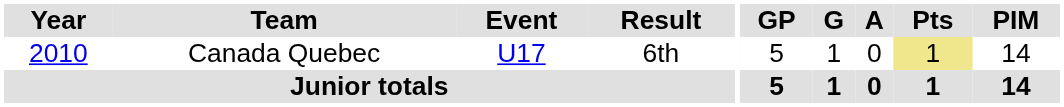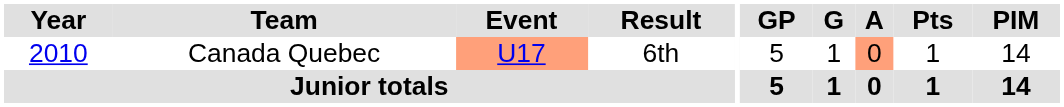(521, 53) no background -> (521, 53) lightsalmon background
(874, 53) no background -> (874, 53) lightsalmon background
(933, 53) khaki background -> (933, 53) no background
